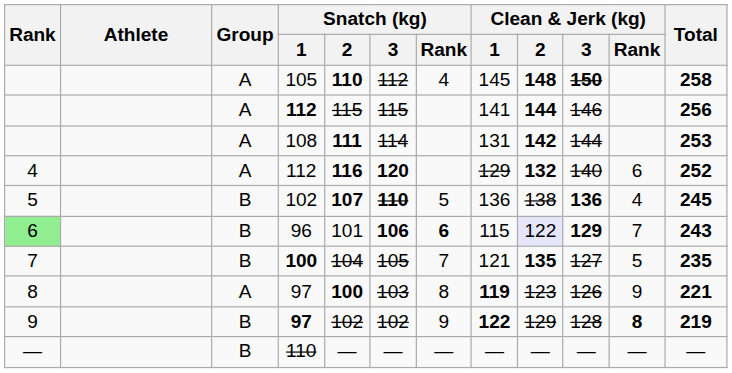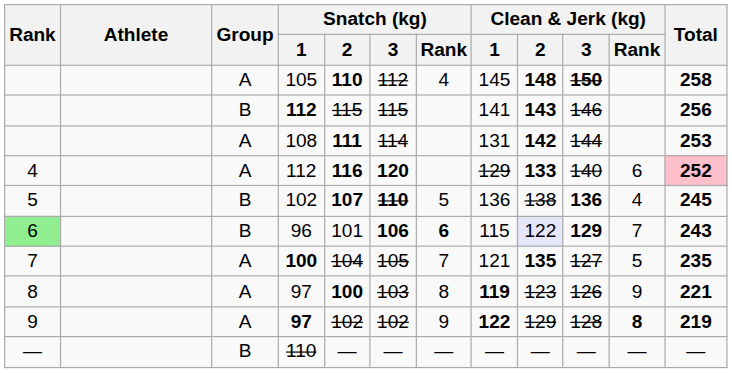(245, 110) A -> (245, 110) B
(540, 110) 144 -> (540, 110) 143
(540, 170) 132 -> (540, 170) 133
(696, 170) no background -> (696, 170) pink background
(245, 261) B -> (245, 261) A
(245, 321) B -> (245, 321) A
